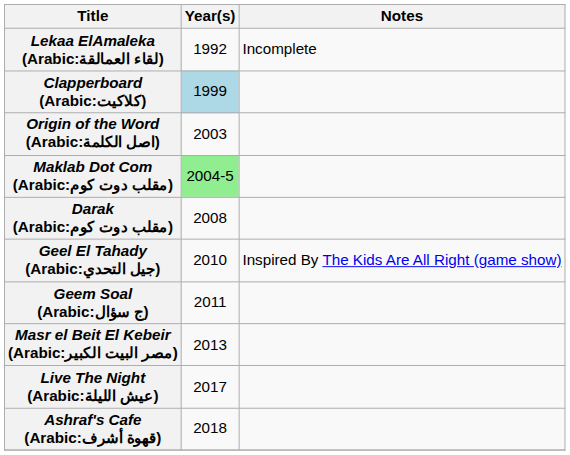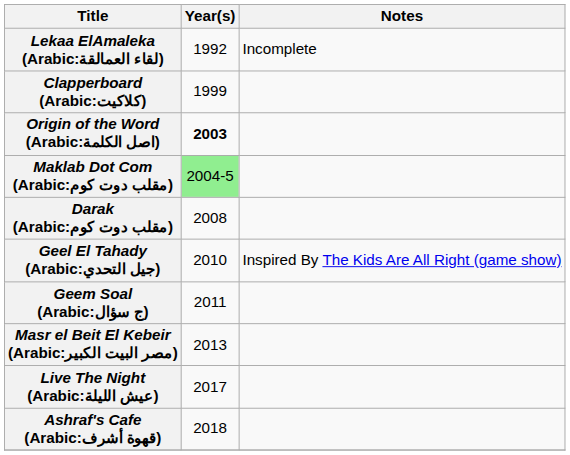(210, 91) lightblue background -> (210, 91) no background
(210, 133) normal -> (210, 133) bold
